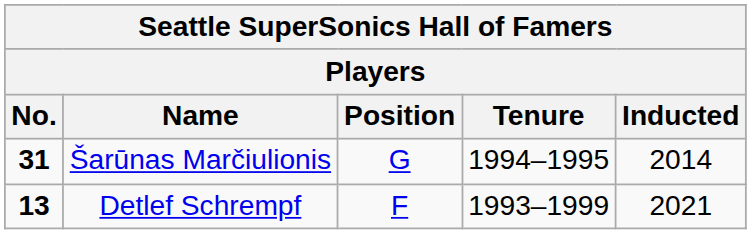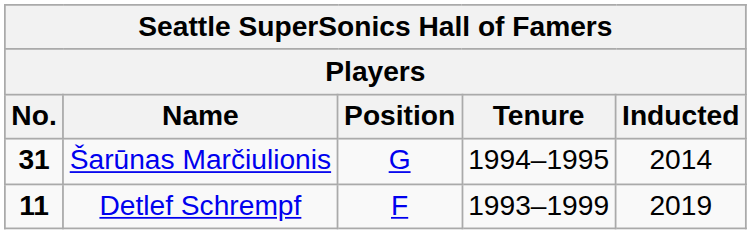(34, 205) 13 -> (34, 205) 11
(681, 205) 2021 -> (681, 205) 2019
